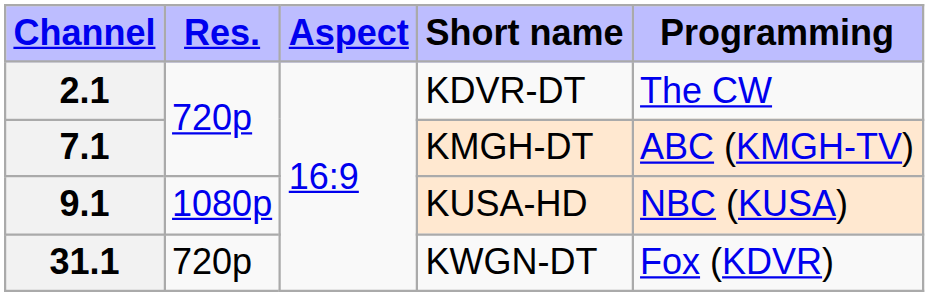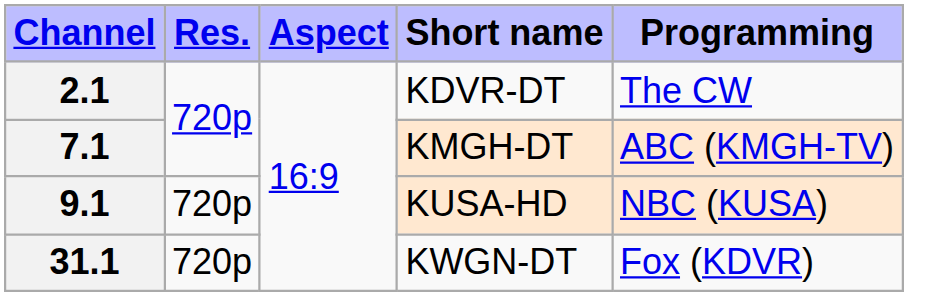(222, 204) 1080p -> (212, 204) 720p
